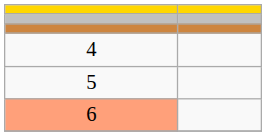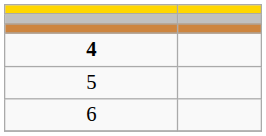(91, 49) normal -> (91, 49) bold
(91, 114) lightsalmon background -> (91, 114) no background
